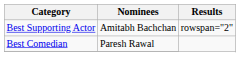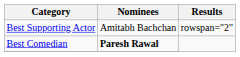(127, 43) normal -> (129, 43) bold
